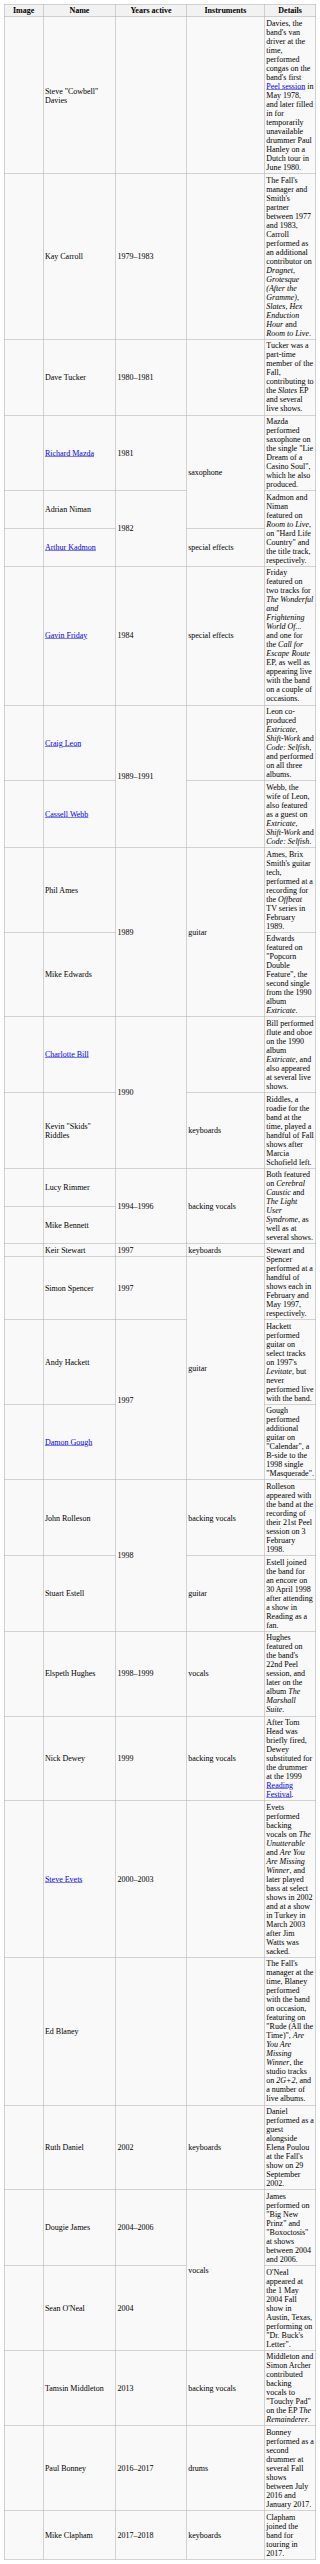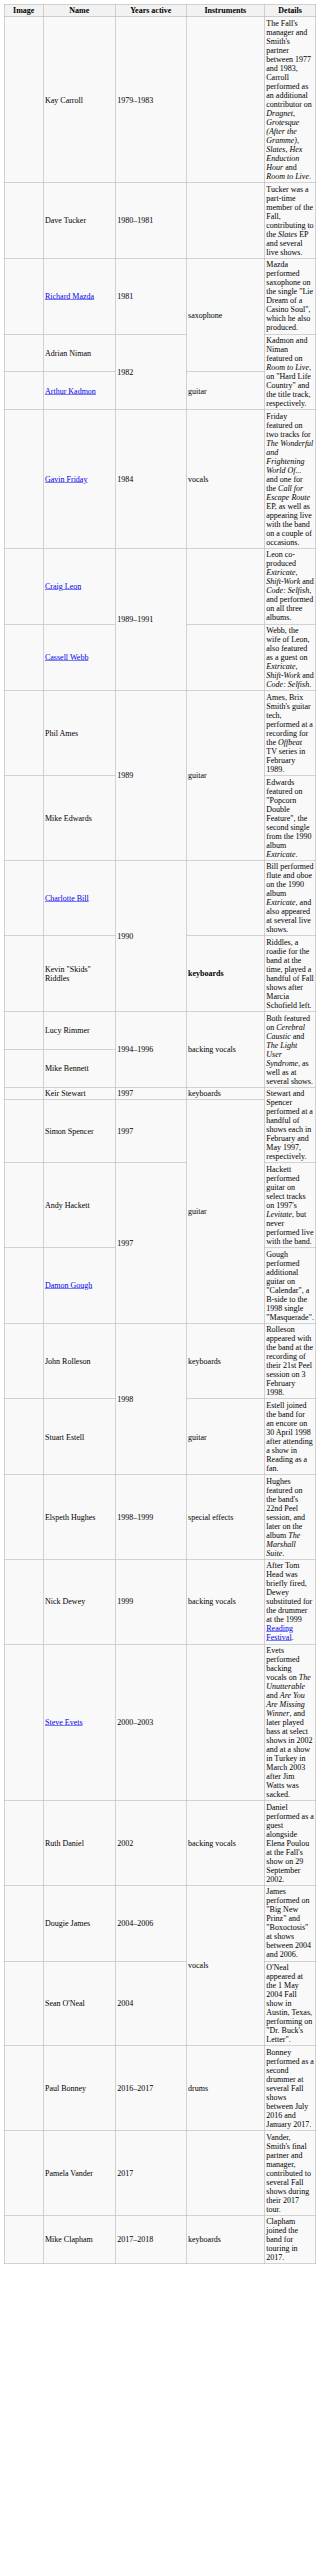- row: (72, 95)
(211, 547) special effects -> (197, 391) guitar
(211, 635) special effects -> (198, 479) vocals
(205, 1130) normal -> (206, 973) bold
(212, 1518) backing vocals -> (204, 1361) keyboards
(198, 1673) vocals -> (211, 1517) special effects
- row: (62, 2031)
(205, 2147) keyboards -> (212, 1843) backing vocals
- row: (74, 2388)
+ row: (69, 2173)
